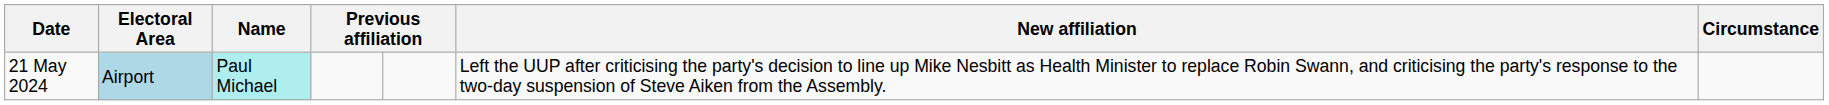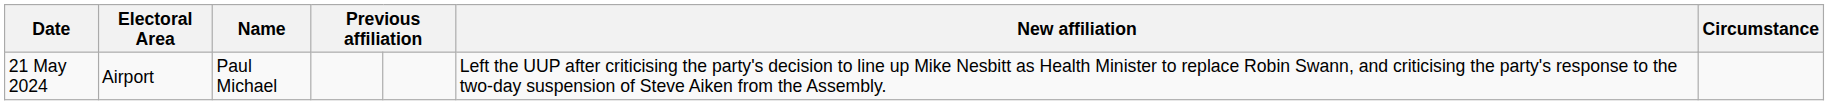(128, 76) lightblue background -> (128, 76) no background
(247, 76) paleturquoise background -> (247, 76) no background
